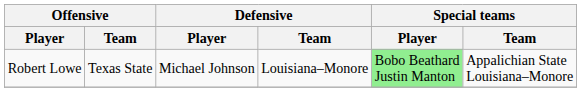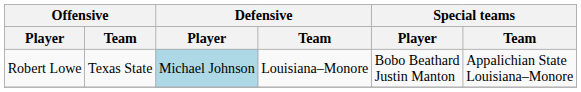(207, 68) no background -> (207, 68) lightblue background
(417, 68) lightgreen background -> (417, 68) no background
